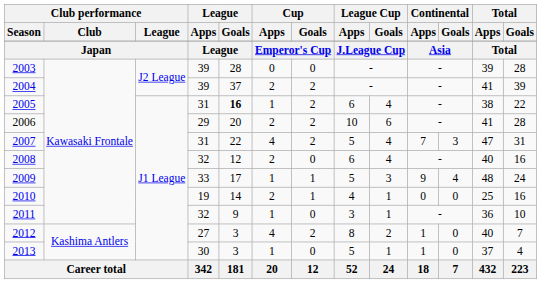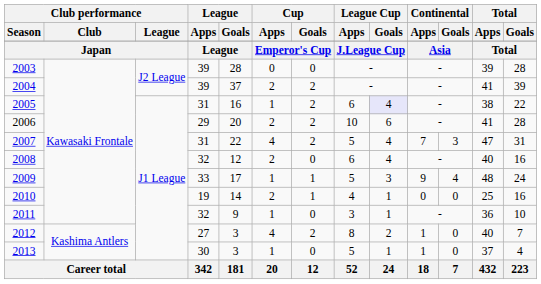(236, 104) bold -> (236, 104) normal
(389, 104) no background -> (389, 104) lavender background
